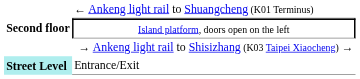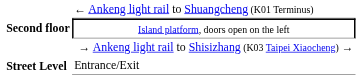(37, 65) paleturquoise background -> (37, 65) no background
